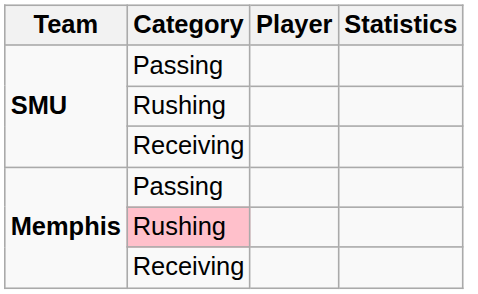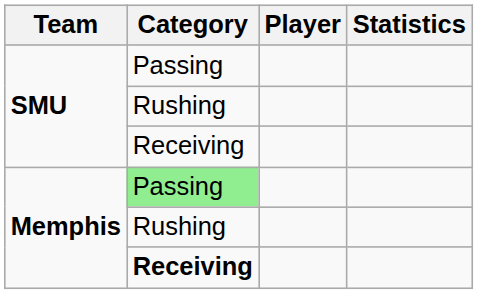(178, 186) no background -> (178, 186) lightgreen background
(179, 226) pink background -> (179, 226) no background
(189, 267) normal -> (193, 267) bold
